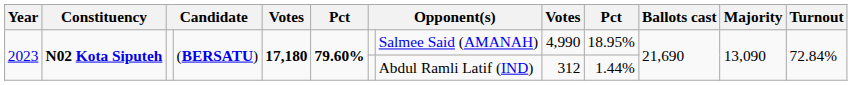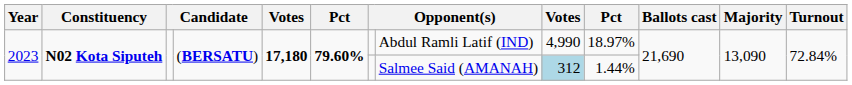(458, 42) Salmee Said (AMANAH) -> (456, 42) Abdul Ramli Latif (IND)
(611, 42) 18.95% -> (611, 42) 18.97%
(456, 67) Abdul Ramli Latif (IND) -> (458, 67) Salmee Said (AMANAH)
(569, 67) no background -> (569, 67) lightblue background
